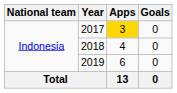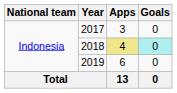(122, 29) gold background -> (122, 29) no background
(122, 46) no background -> (122, 46) khaki background
(155, 46) no background -> (155, 46) paleturquoise background
